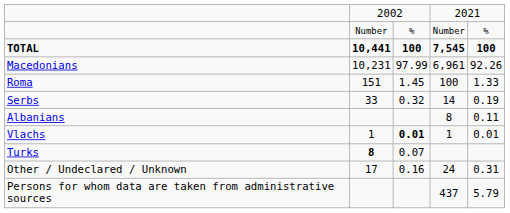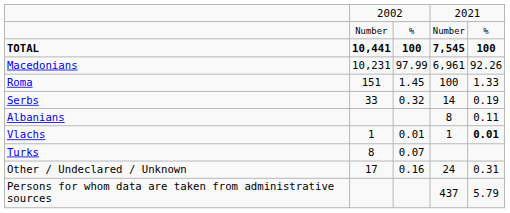(412, 135) bold -> (412, 135) normal
(486, 135) normal -> (486, 135) bold
(371, 152) bold -> (371, 152) normal
